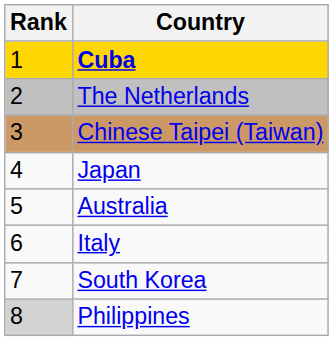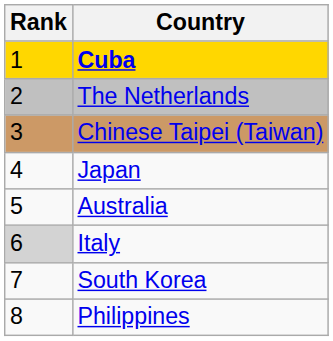(17, 243) no background -> (17, 243) lightgrey background
(17, 317) lightgrey background -> (17, 317) no background
